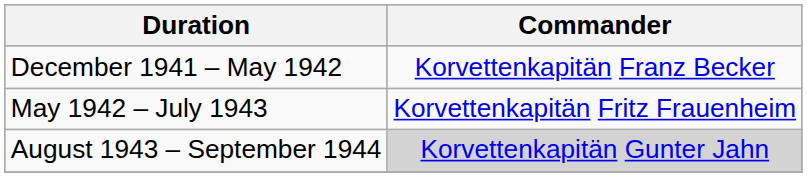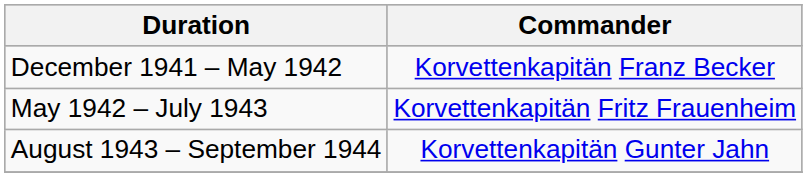(595, 150) lightgrey background -> (595, 150) no background
